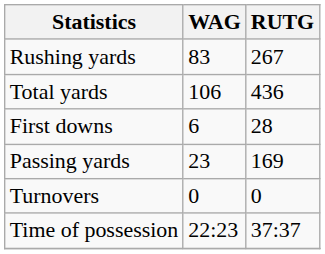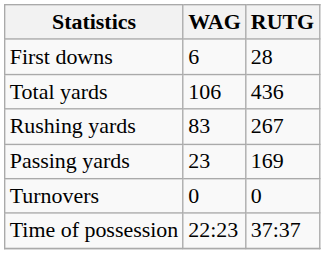rows swapped: (61, 126) <-> (73, 56)
